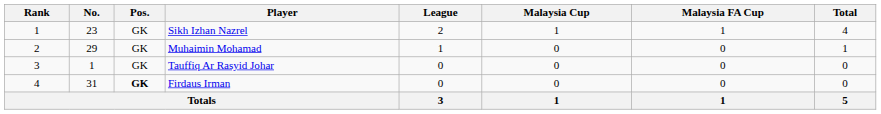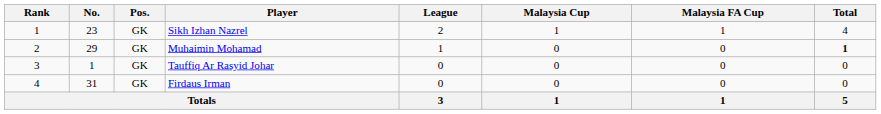(845, 48) normal -> (845, 48) bold
(140, 83) bold -> (140, 83) normal
